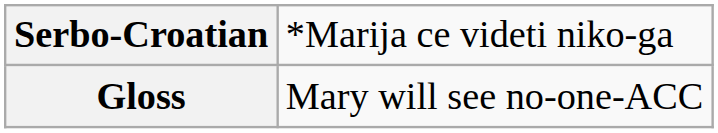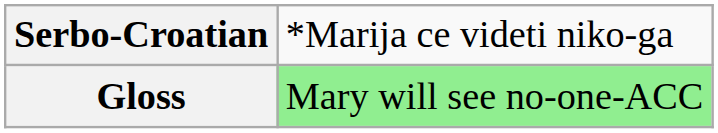(495, 95) no background -> (495, 95) lightgreen background
